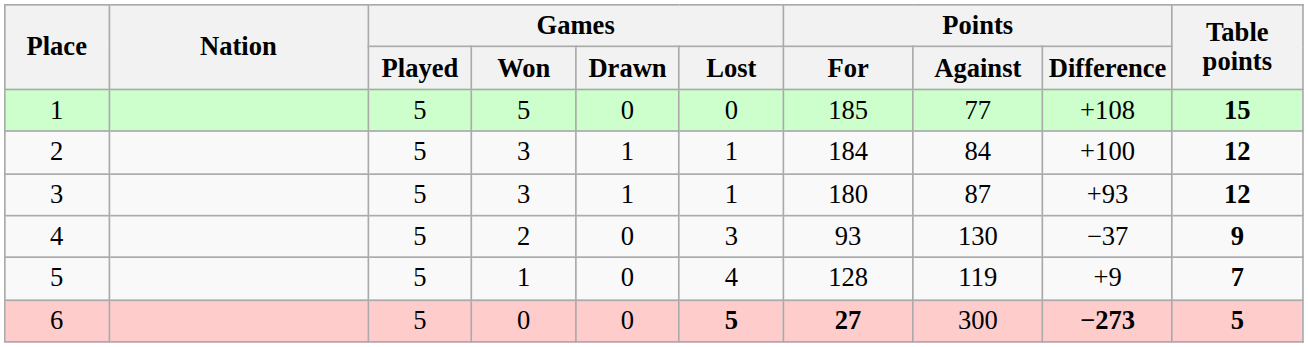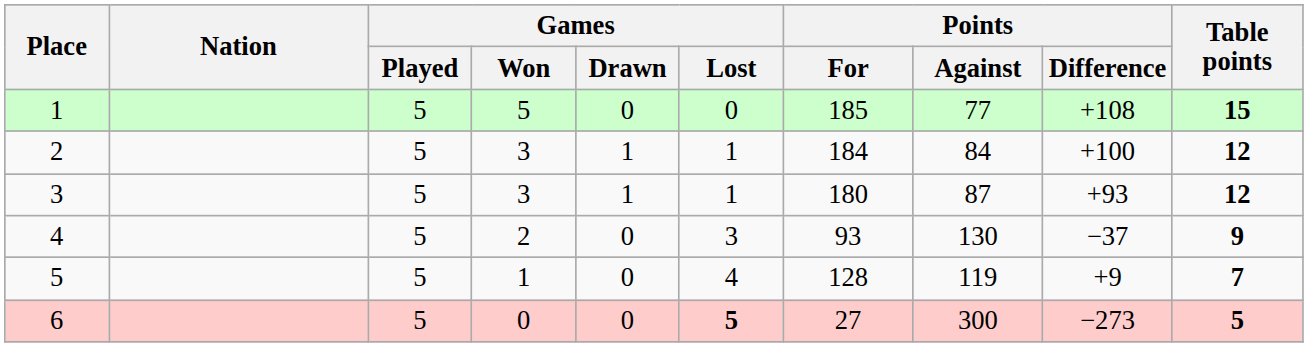(848, 320) bold -> (848, 320) normal
(1108, 320) bold -> (1108, 320) normal
